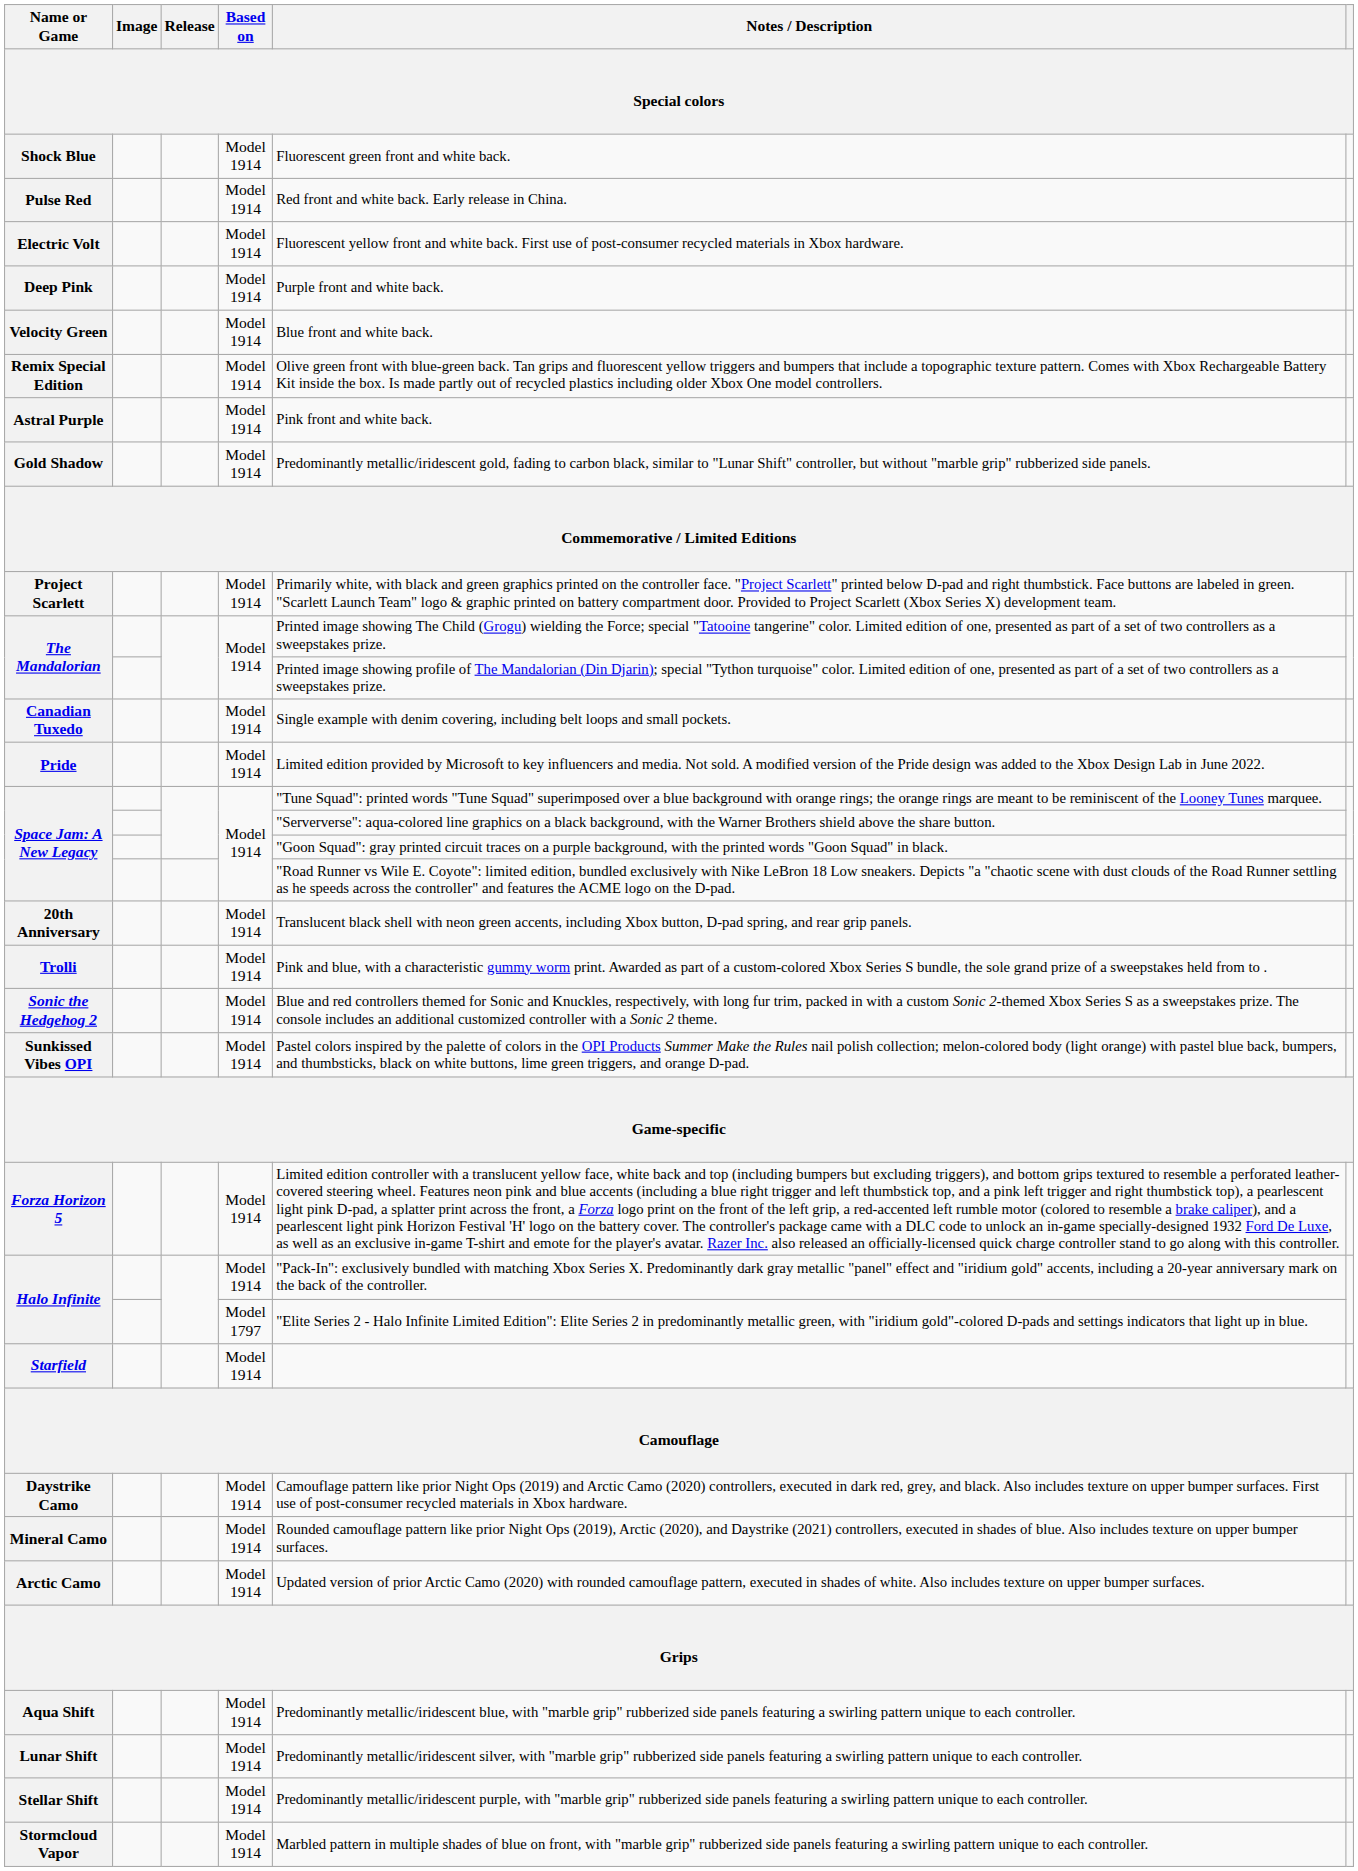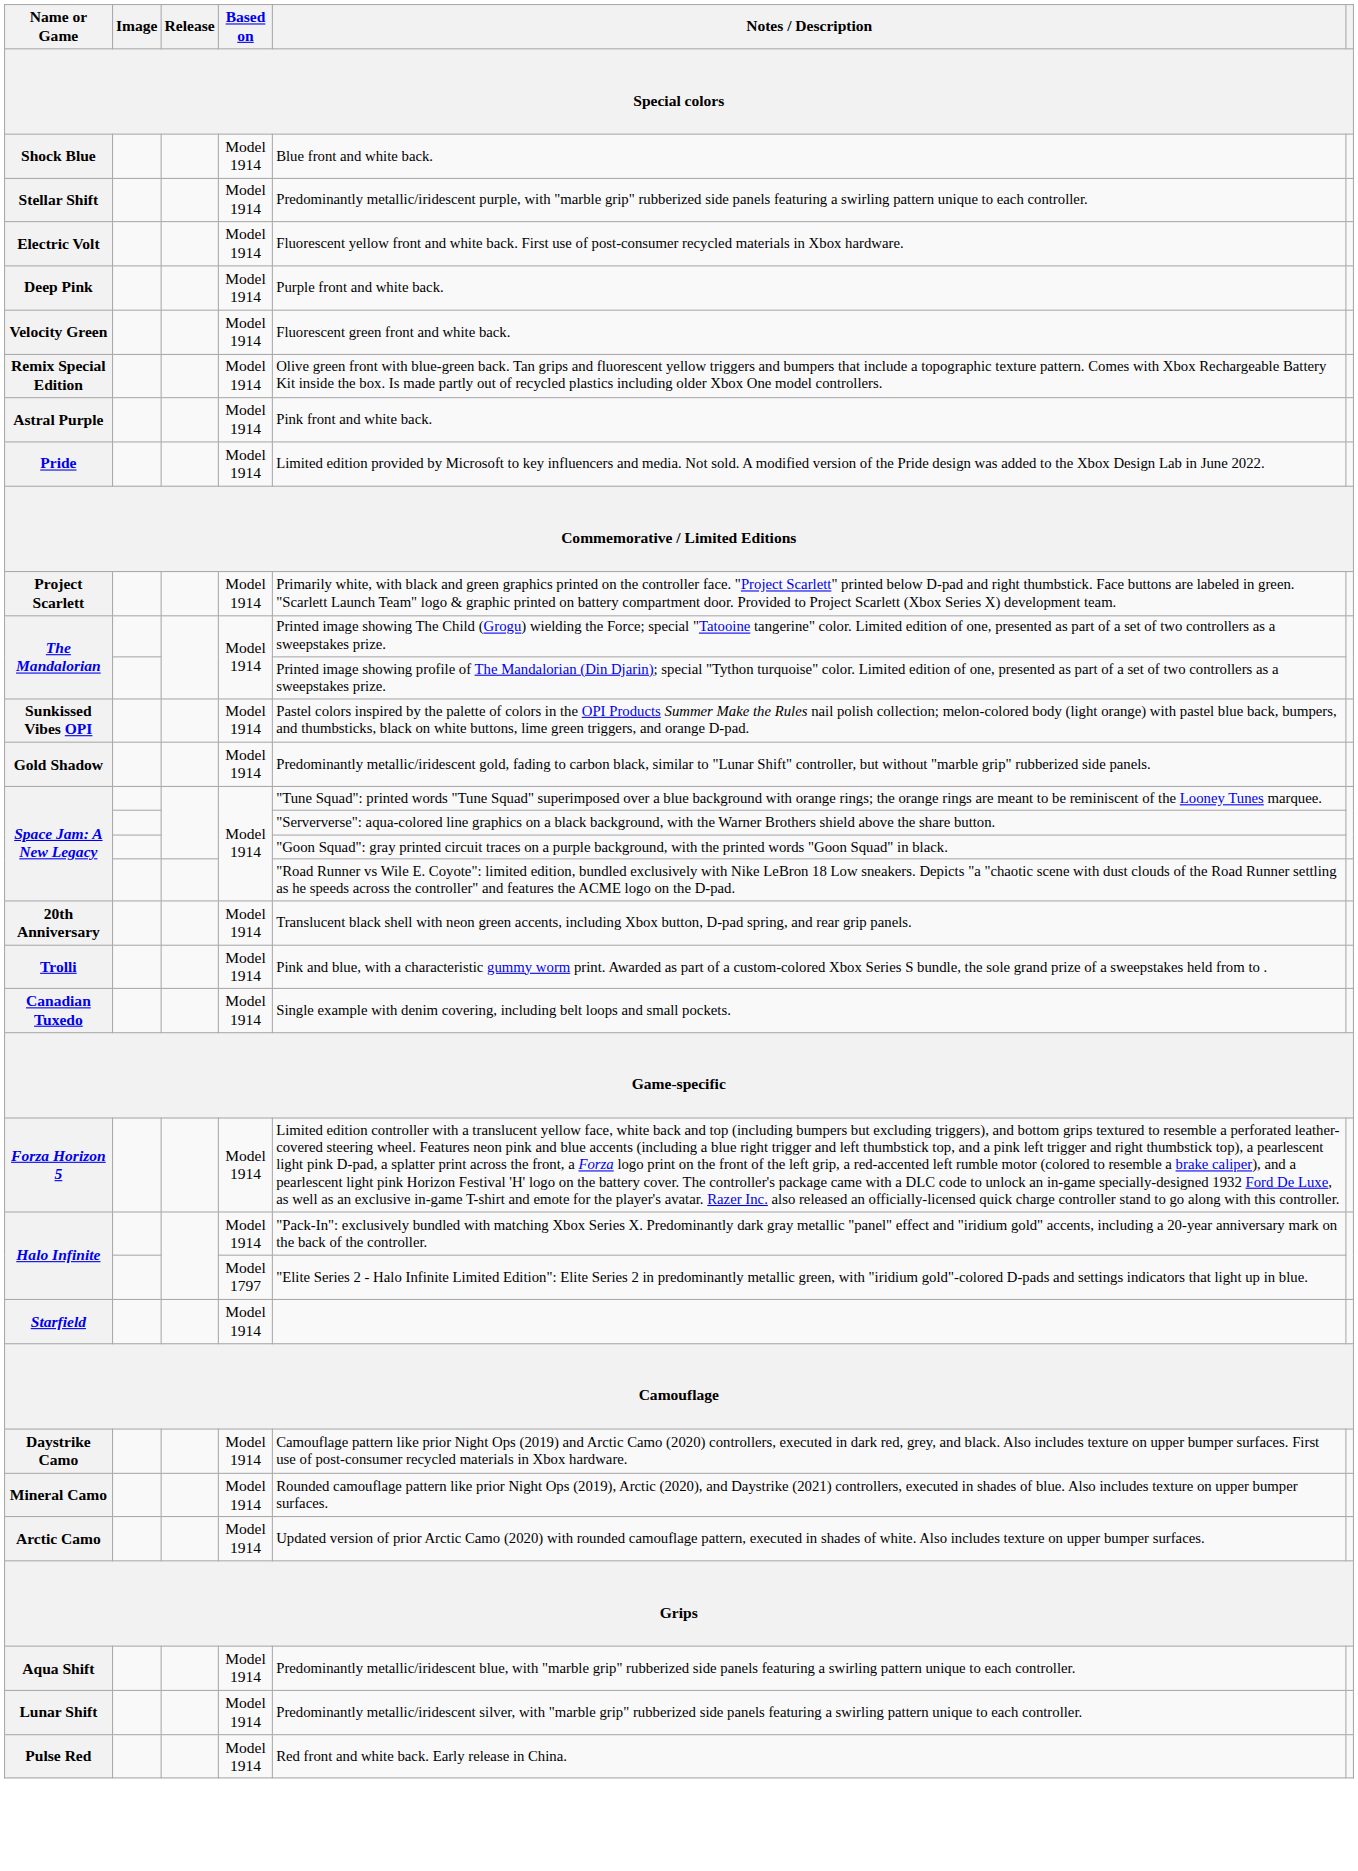(393, 156) Fluorescent green front and white back. -> (355, 156) Blue front and white back.
rows swapped: (58, 200) <-> (58, 1800)
(355, 332) Blue front and white back. -> (393, 332) Fluorescent green front and white back.
rows swapped: (58, 464) <-> (58, 764)
rows swapped: (58, 720) <-> (58, 1055)
- row: (58, 1011)
- row: (58, 1844)
